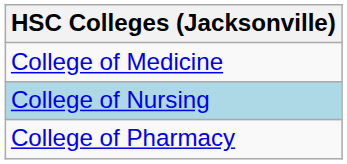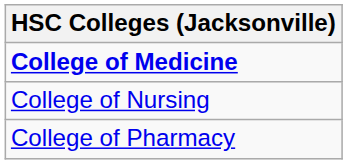(117, 61) normal -> (124, 61) bold
(110, 100) lightblue background -> (110, 100) no background
